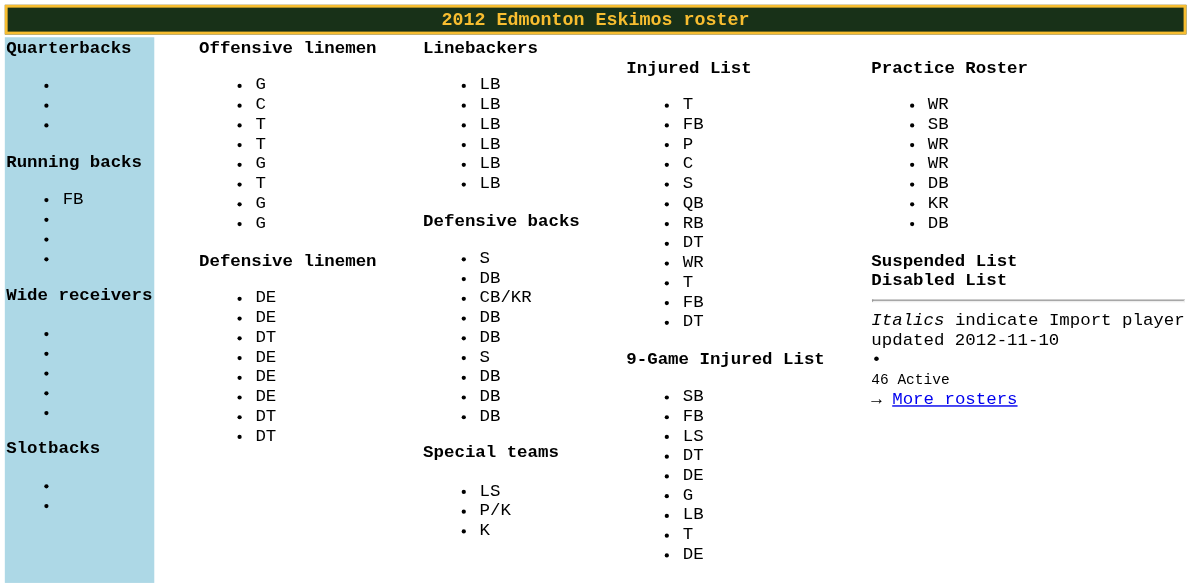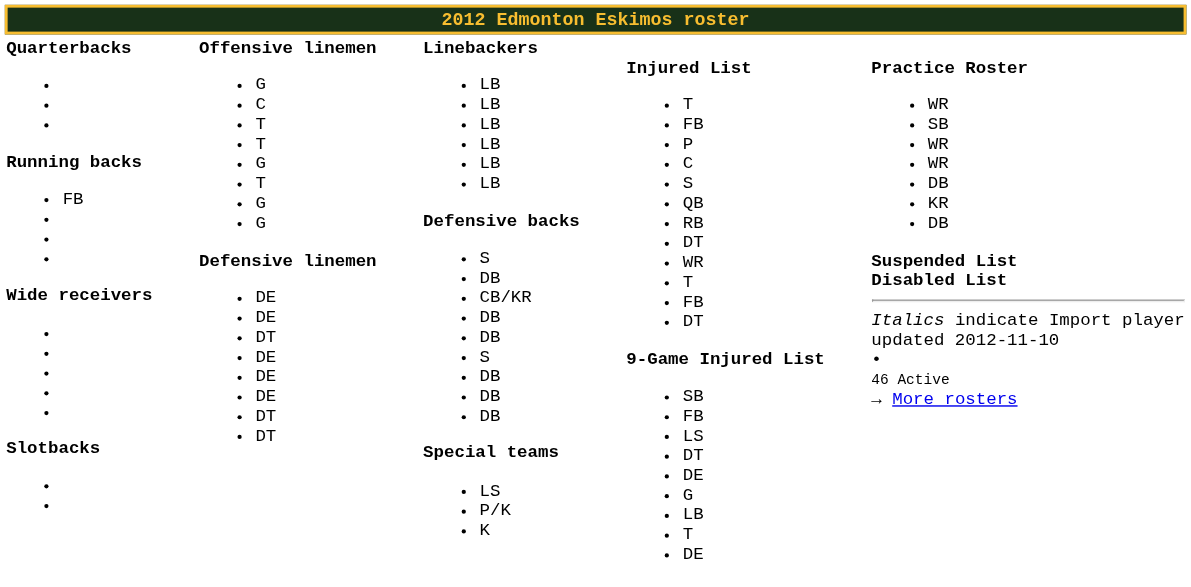(79, 277) lightblue background -> (79, 277) no background
